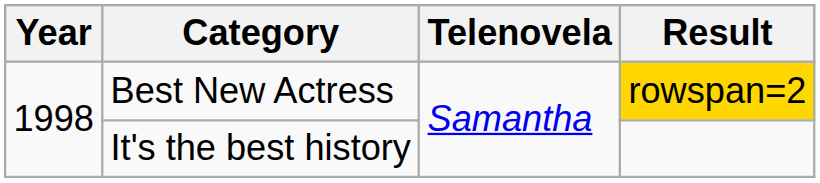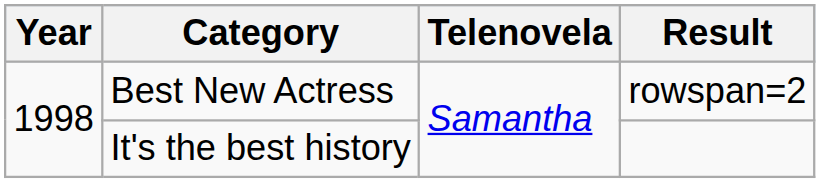(717, 90) gold background -> (717, 90) no background
